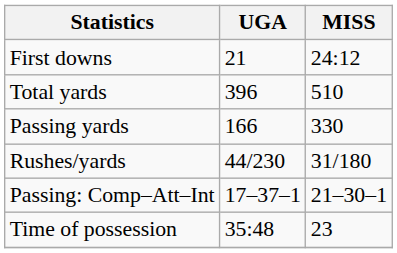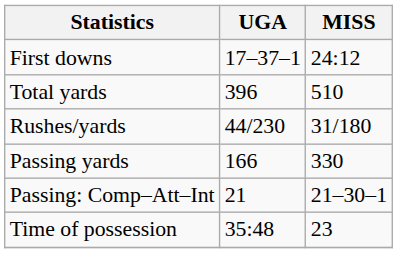(236, 57) 21 -> (263, 57) 17–37–1
rows swapped: (68, 160) <-> (69, 126)
(263, 195) 17–37–1 -> (236, 195) 21
